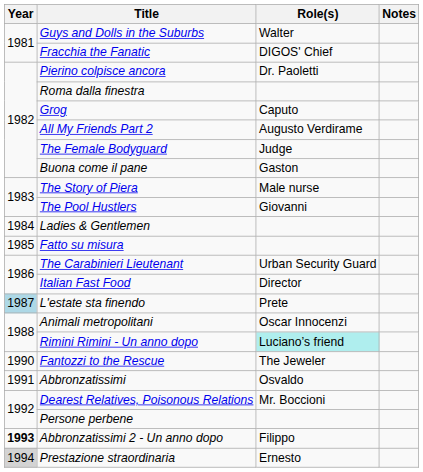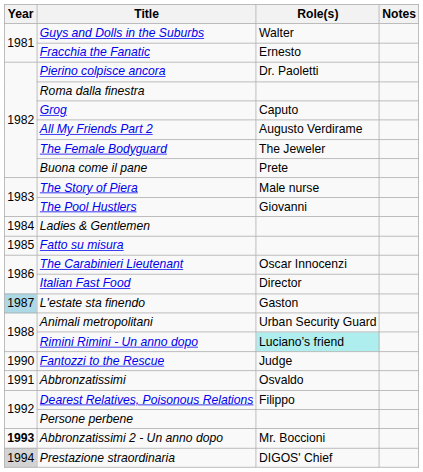(296, 52) DIGOS' Chief -> (280, 52) Ernesto
(276, 149) Judge -> (292, 149) The Jeweler
(279, 168) Gaston -> (274, 168) Prete
(318, 264) Urban Security Guard -> (303, 264) Oscar Innocenzi
(274, 303) Prete -> (279, 303) Gaston
(303, 322) Oscar Innocenzi -> (318, 322) Urban Security Guard
(292, 361) The Jeweler -> (276, 361) Judge
(292, 399) Mr. Boccioni -> (277, 399) Filippo
(277, 438) Filippo -> (292, 438) Mr. Boccioni
(280, 457) Ernesto -> (296, 457) DIGOS' Chief
